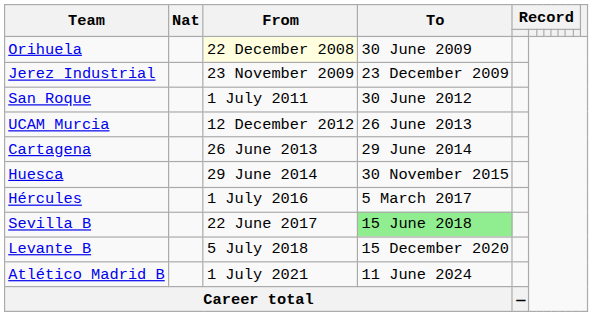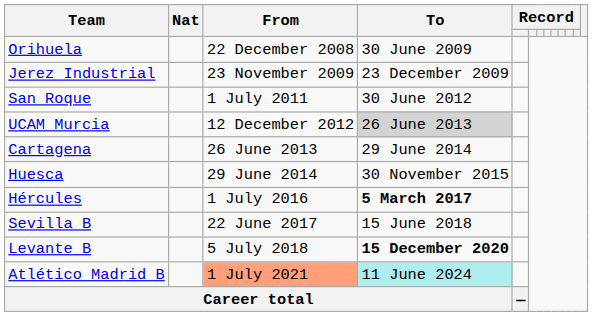(281, 49) lightyellow background -> (281, 49) no background
(417, 124) no background -> (417, 124) lightgrey background
(417, 199) normal -> (417, 199) bold
(417, 224) lightgreen background -> (417, 224) no background
(435, 249) normal -> (435, 249) bold
(258, 274) no background -> (258, 274) lightsalmon background
(417, 274) no background -> (417, 274) paleturquoise background
